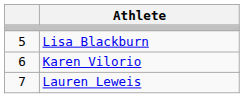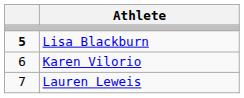(22, 41) normal -> (22, 41) bold
